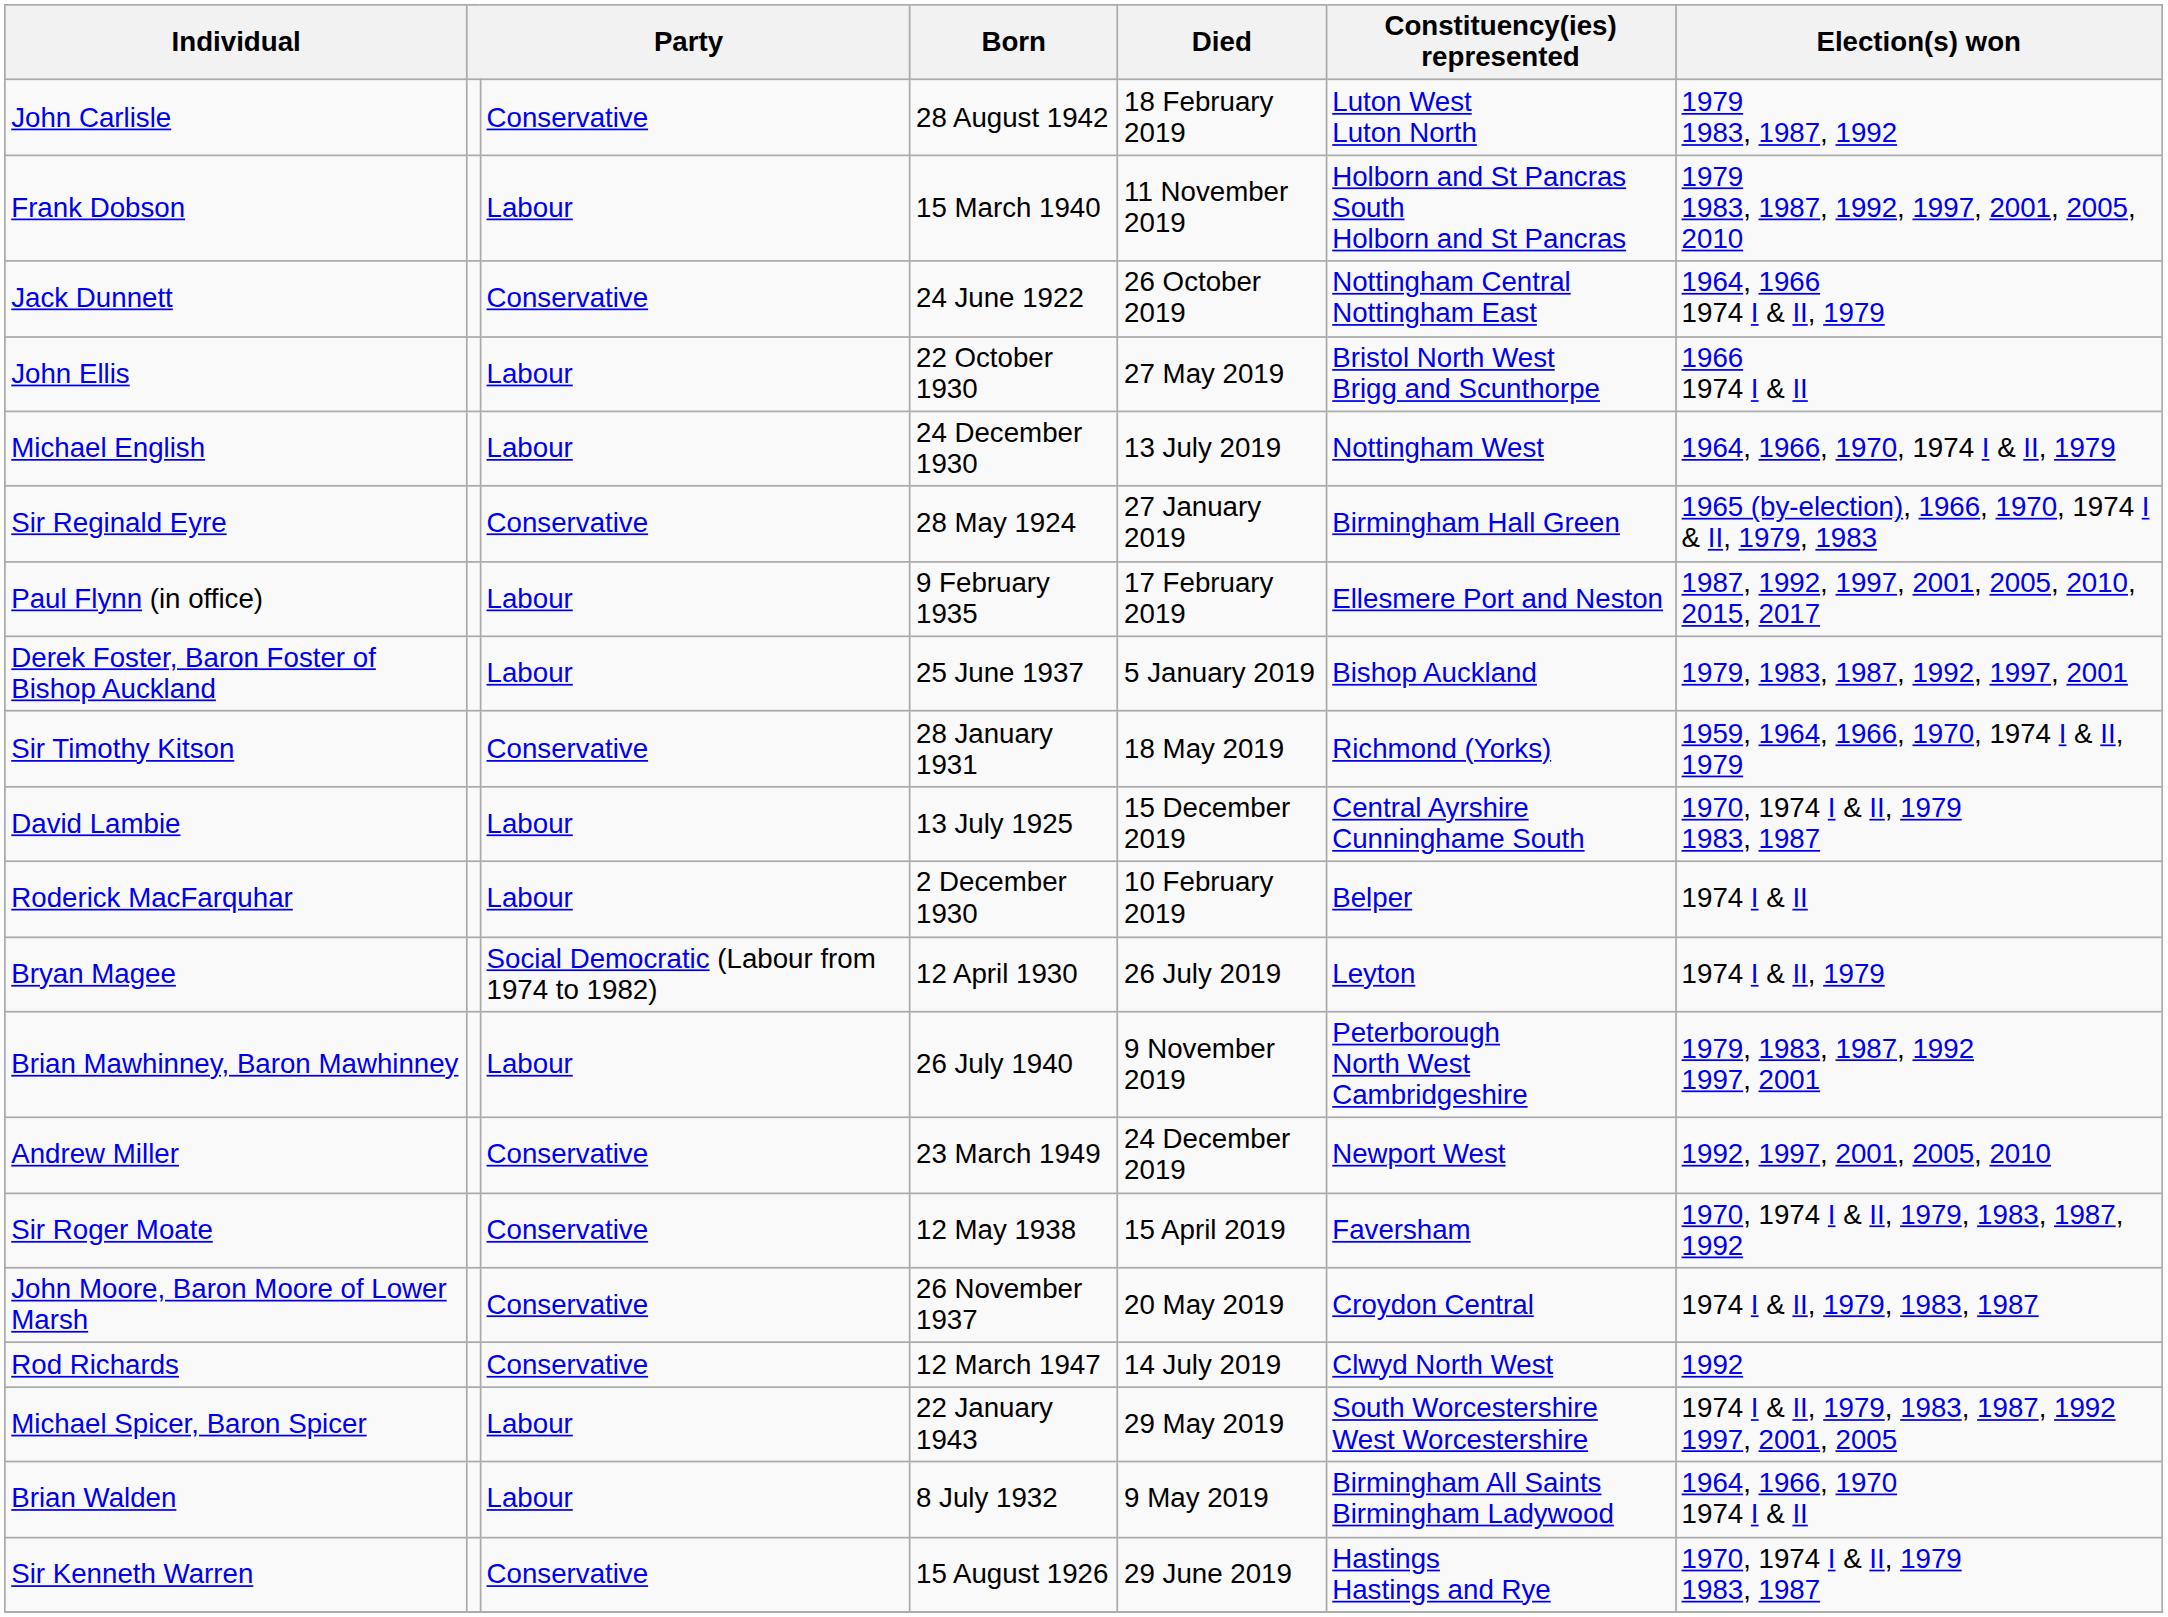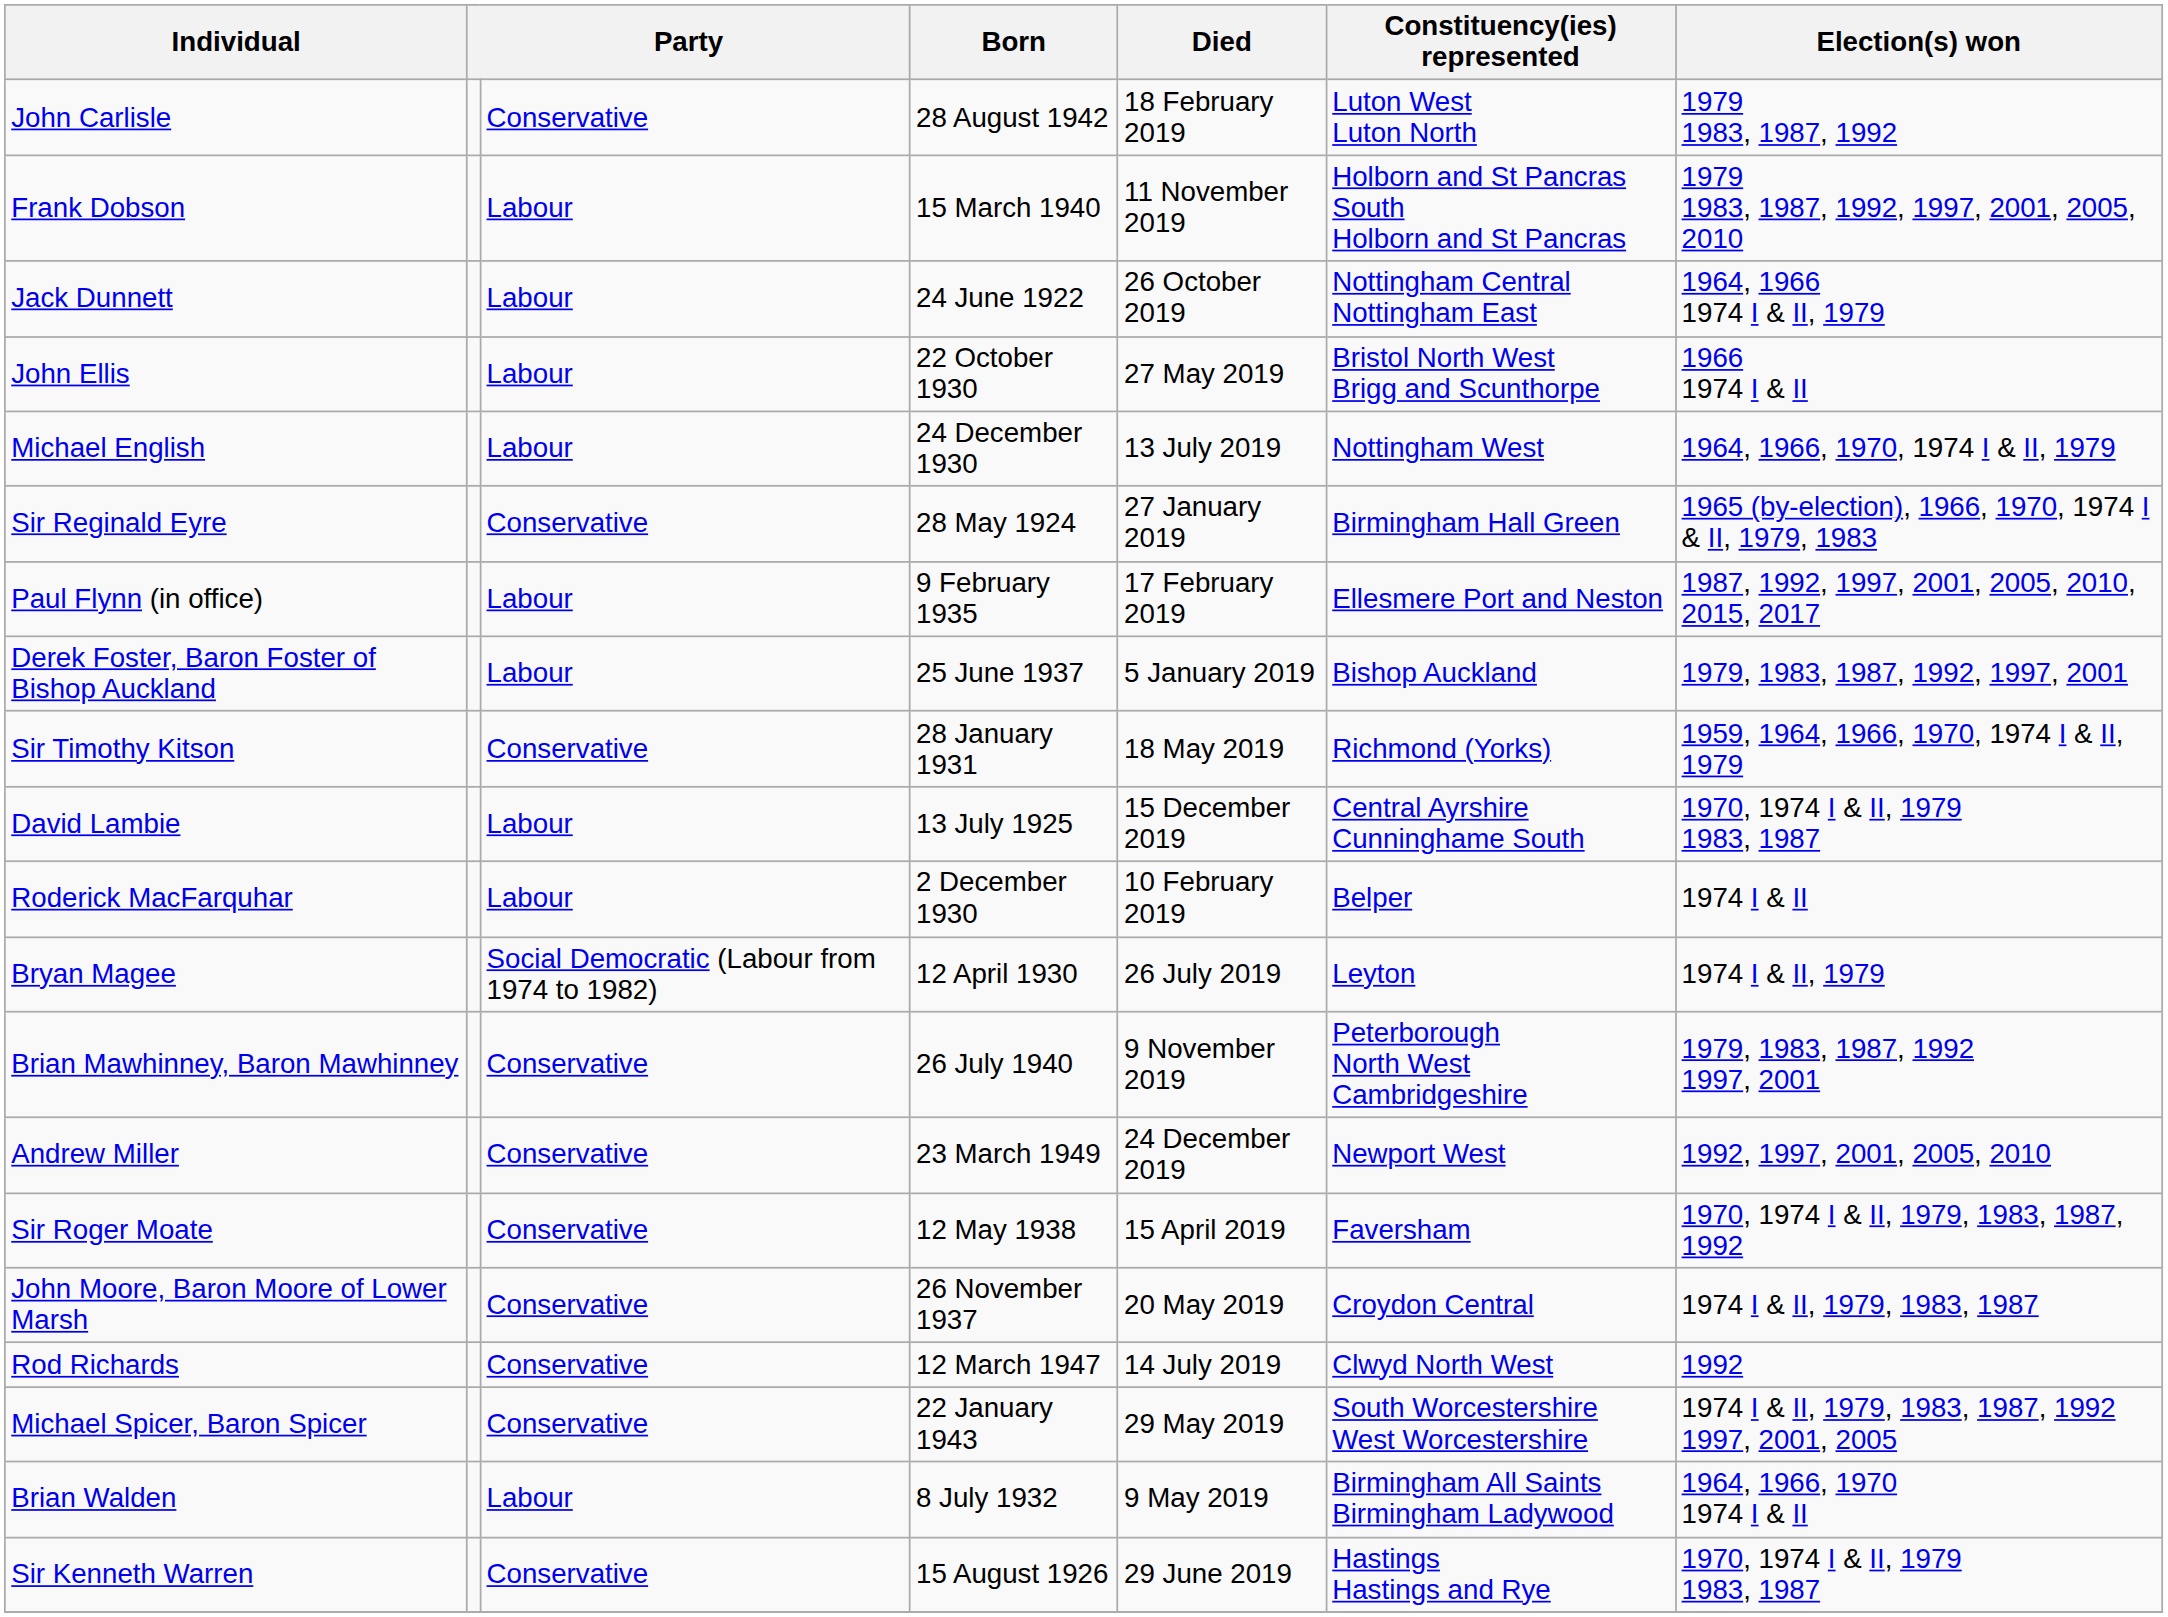(567, 298) Conservative -> (530, 298) Labour
(530, 1064) Labour -> (567, 1064) Conservative
(530, 1423) Labour -> (567, 1423) Conservative
